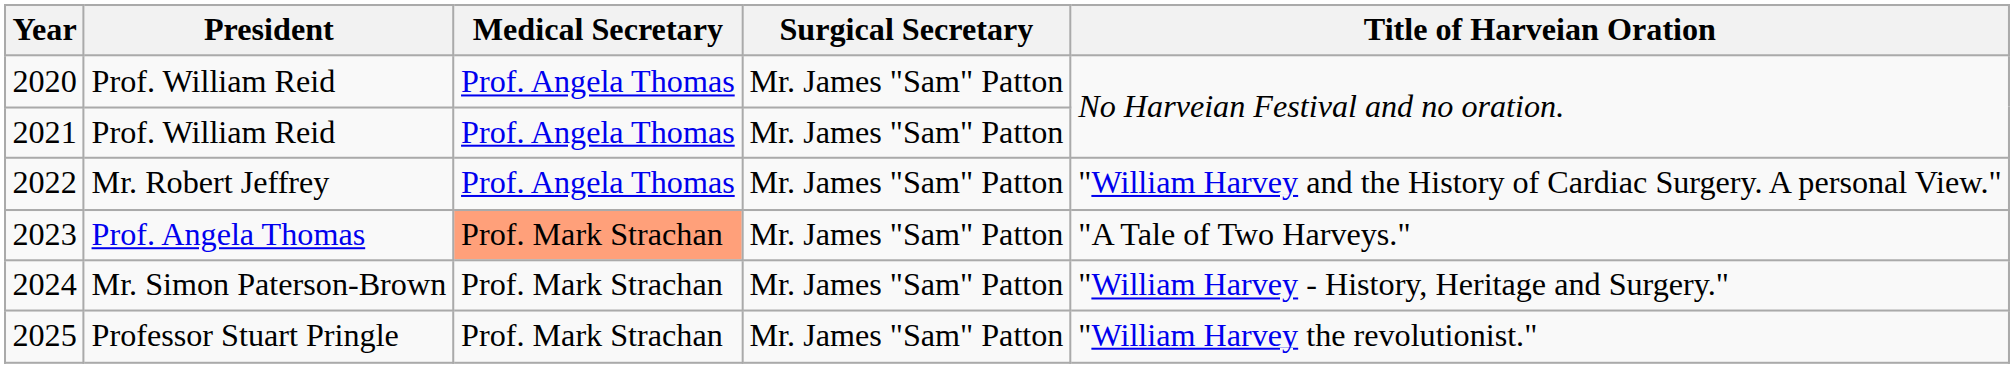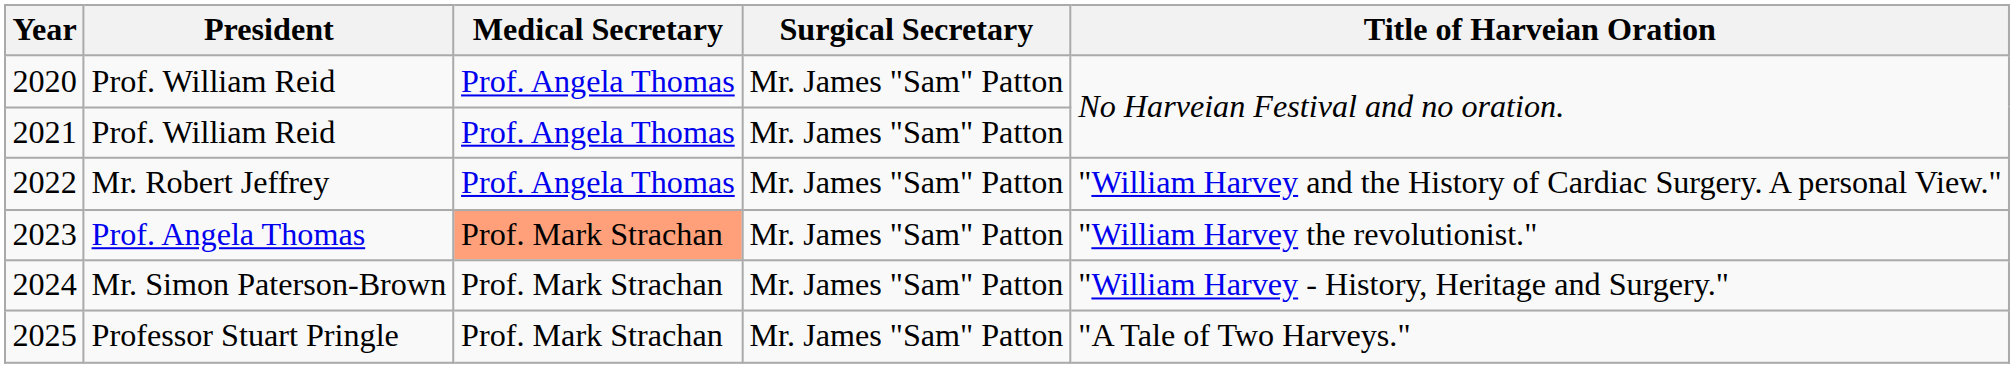(1244, 234) "A Tale of Two Harveys." -> (1308, 234) "William Harvey the revolutionist."
(1308, 336) "William Harvey the revolutionist." -> (1244, 336) "A Tale of Two Harveys."
